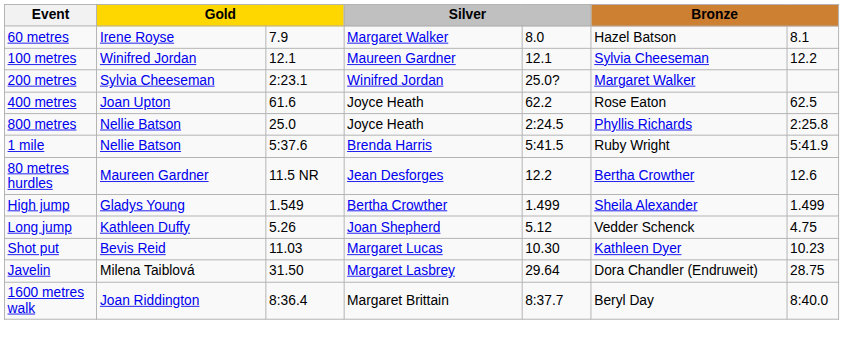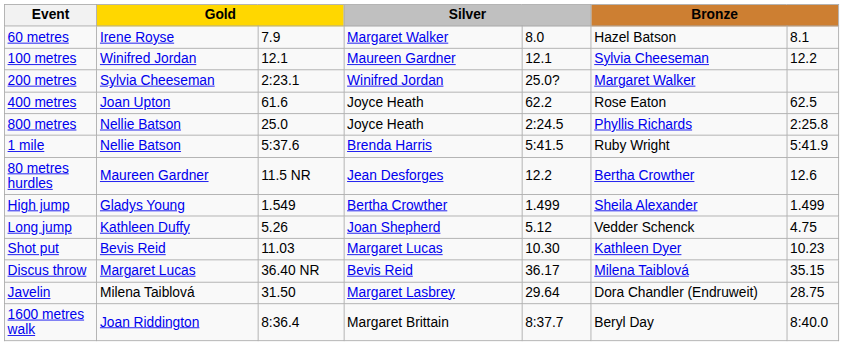+ row: (47, 270)
